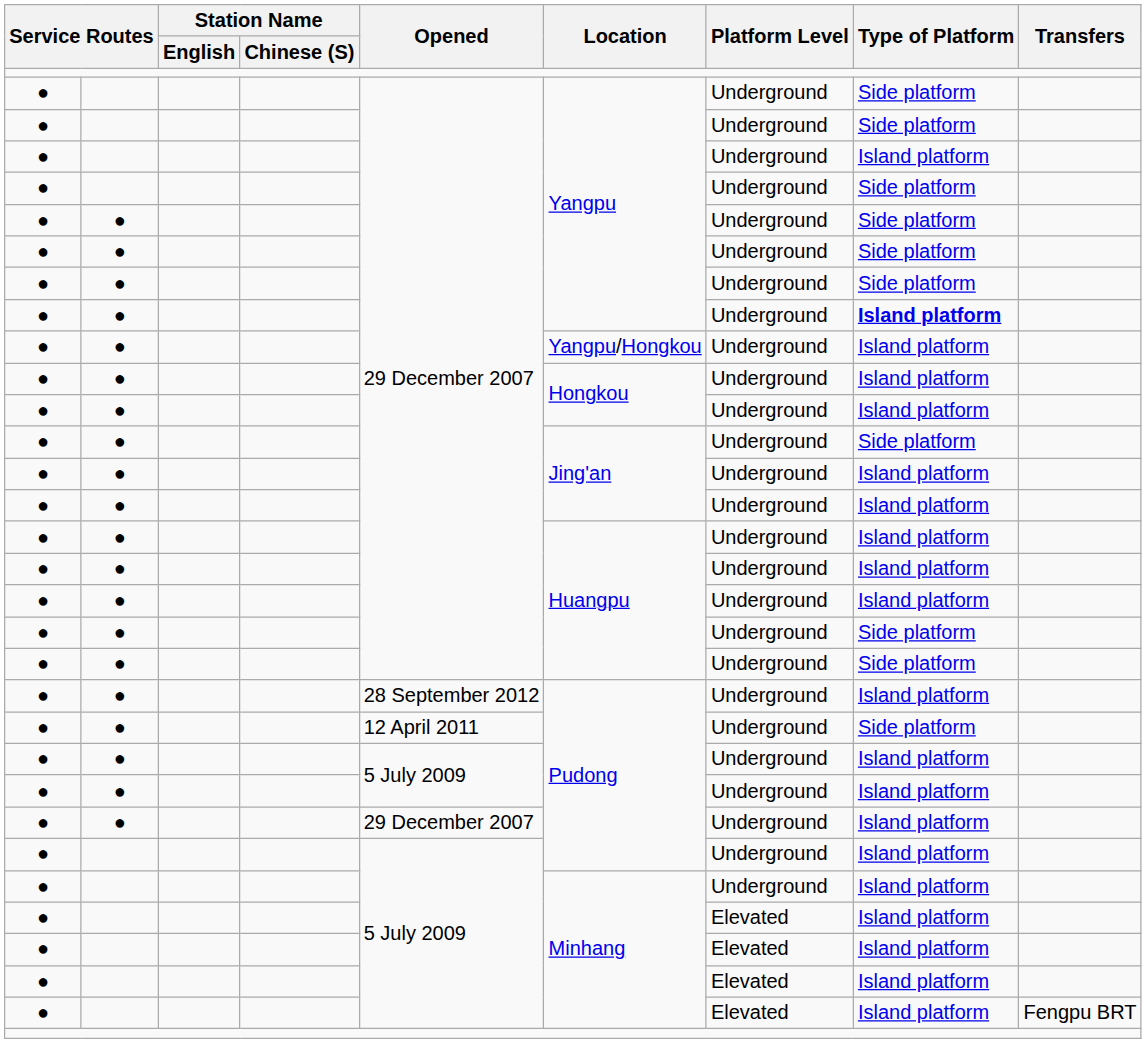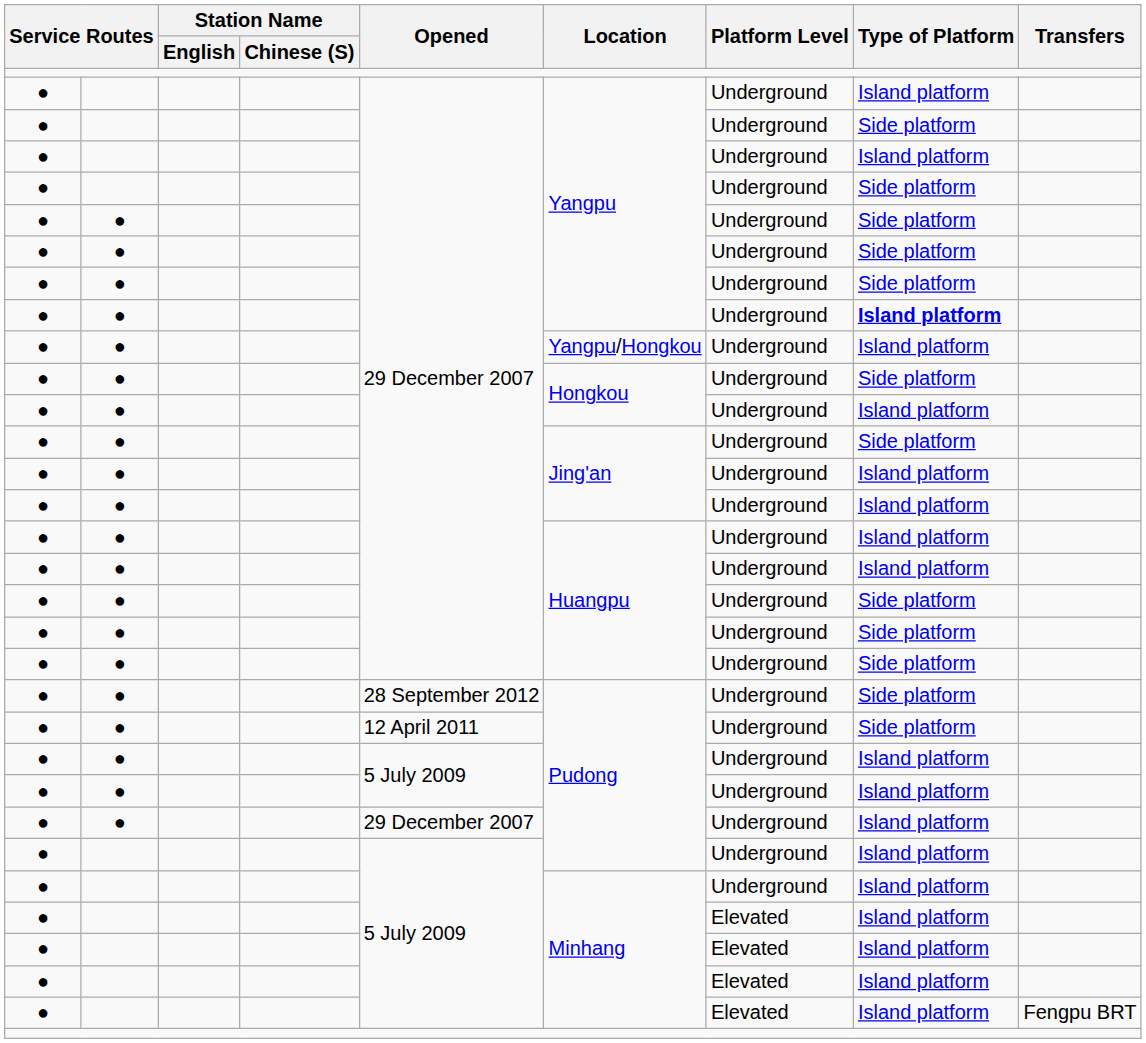(917, 93) Side platform -> (924, 93) Island platform
(924, 378) Island platform -> (917, 378) Side platform
(924, 600) Island platform -> (917, 600) Side platform
(924, 695) Island platform -> (917, 695) Side platform
